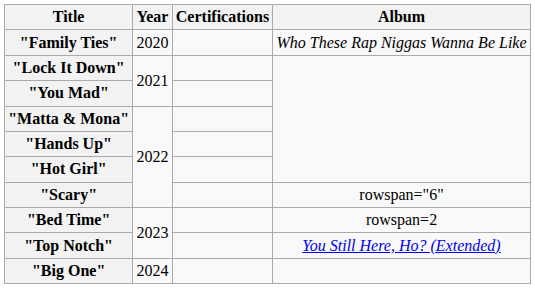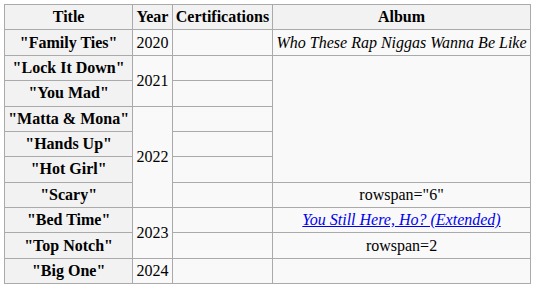(402, 220) rowspan=2 -> (402, 220) You Still Here, Ho? (Extended)
(402, 245) You Still Here, Ho? (Extended) -> (402, 245) rowspan=2
